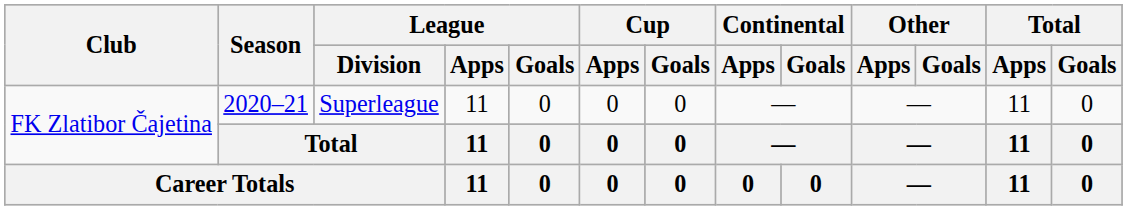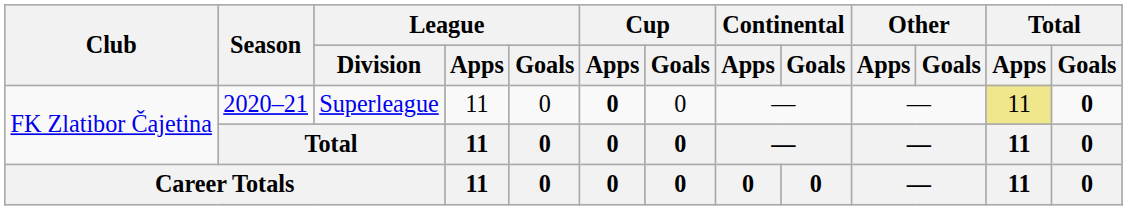(613, 104) normal -> (613, 104) bold
(1019, 104) no background -> (1019, 104) khaki background
(1087, 104) normal -> (1087, 104) bold
